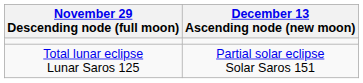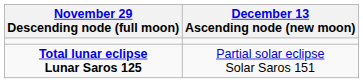(93, 61) normal -> (93, 61) bold
